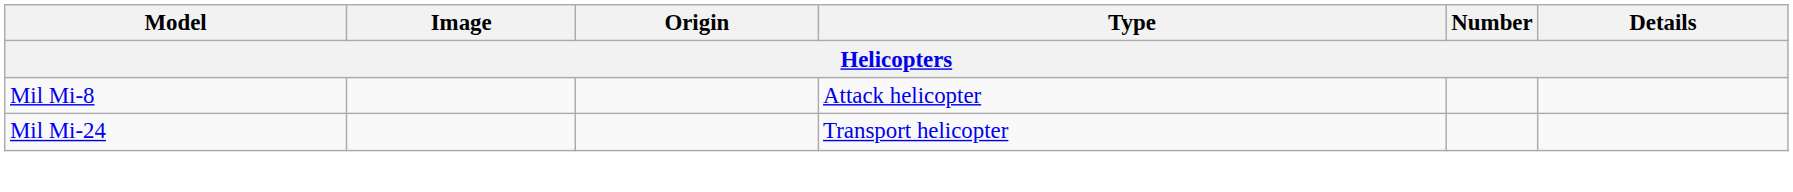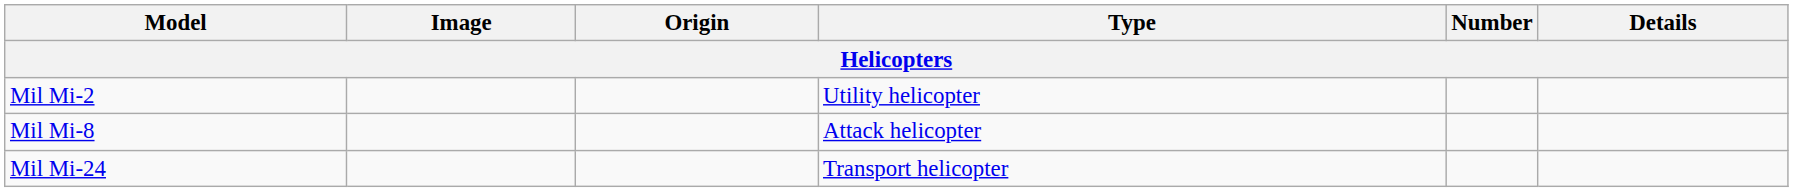+ row: (52, 95)
